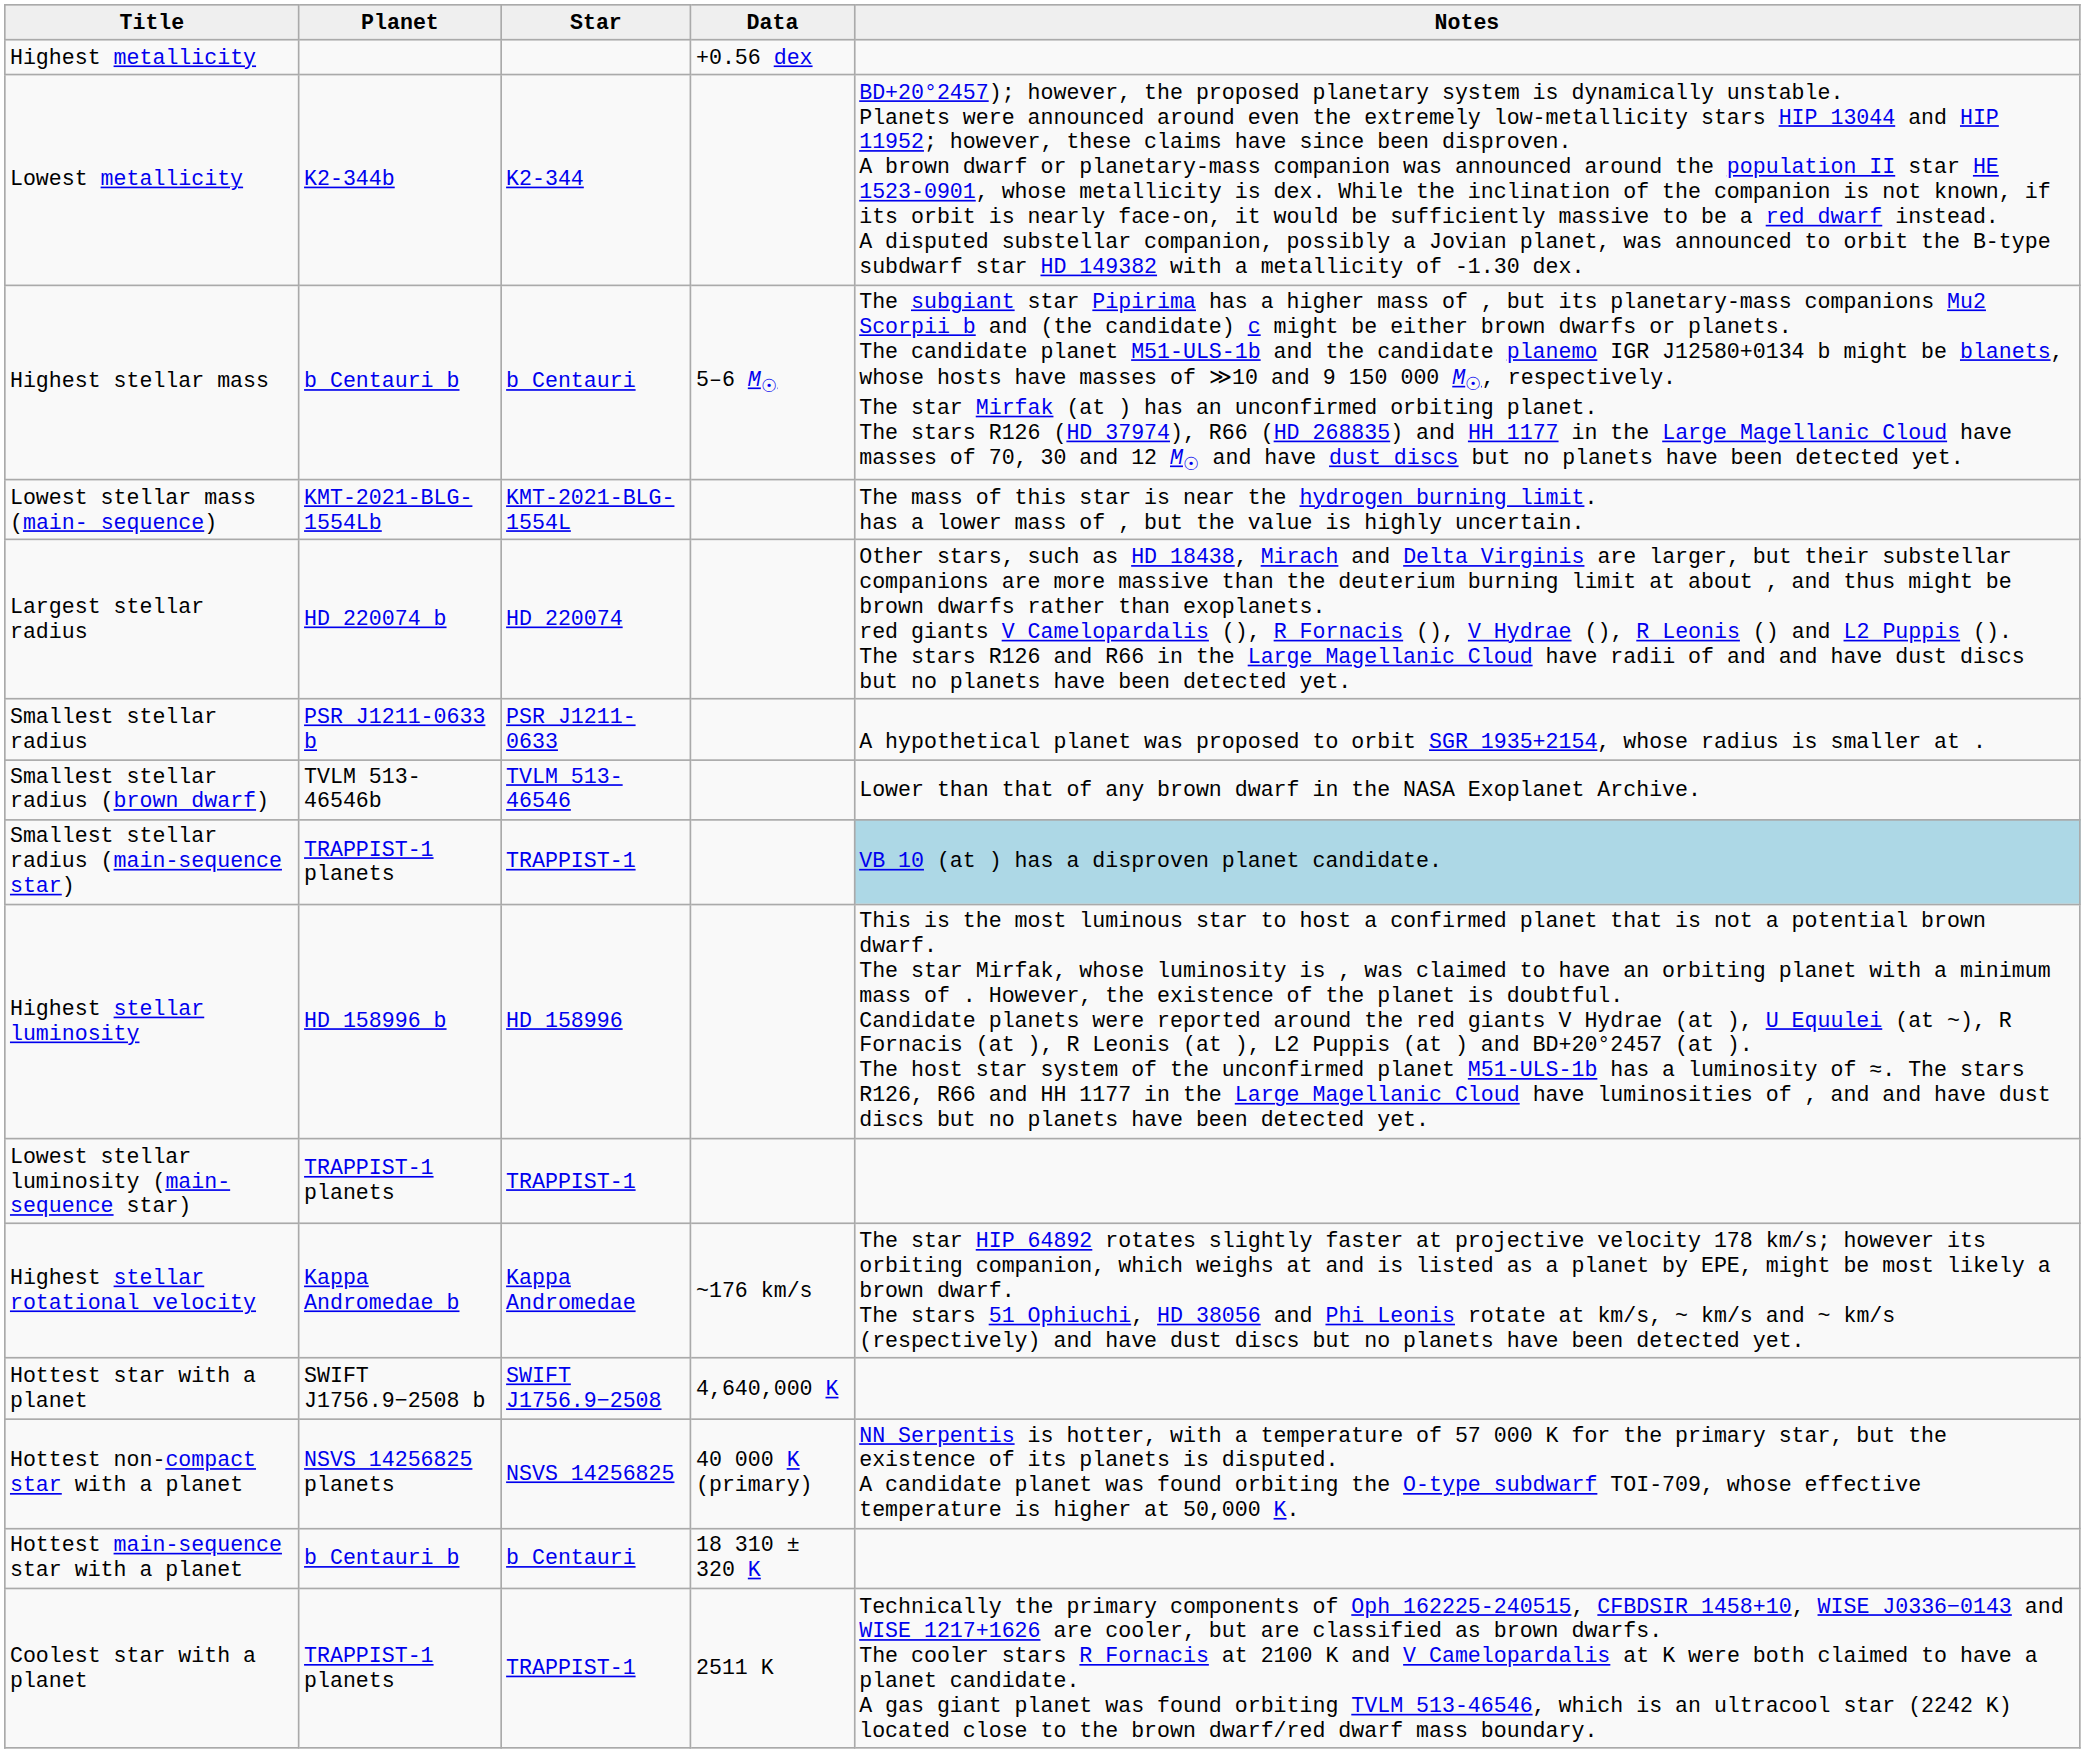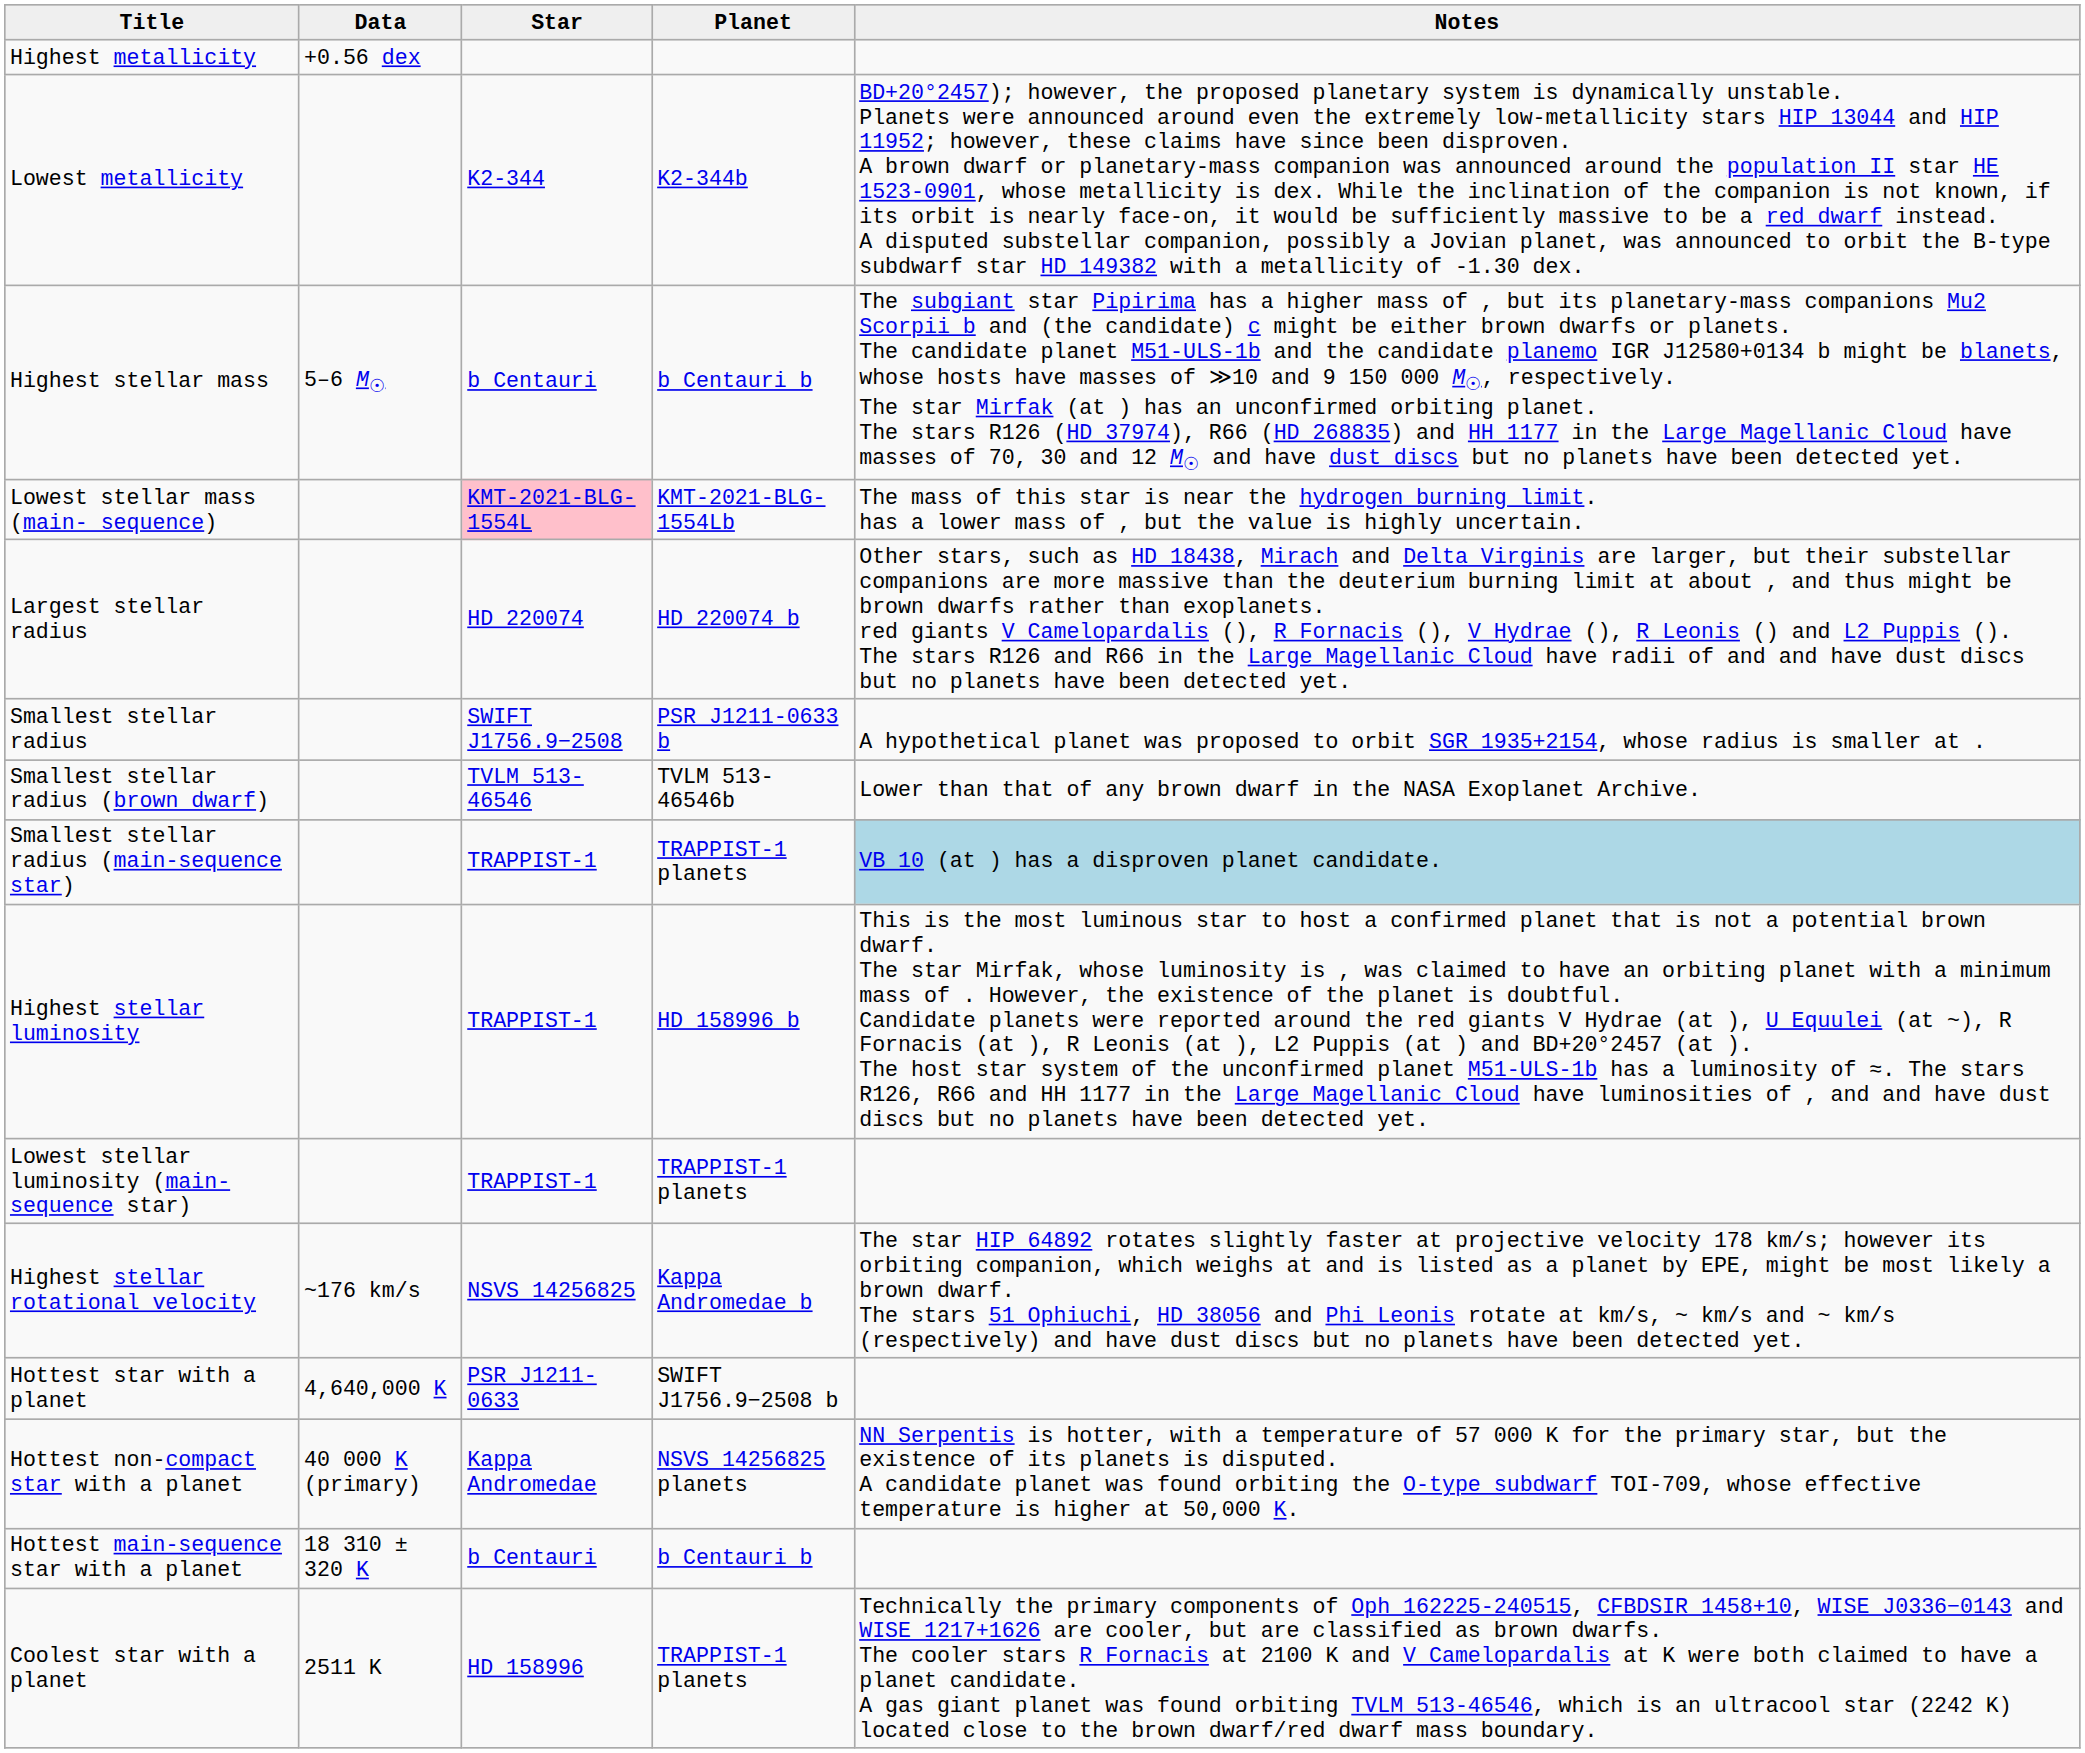columns swapped: (400, 22) <-> (772, 22)
(590, 510) no background -> (551, 510) pink background
(571, 729) PSR J1211-0633 -> (545, 729) SWIFT J1756.9−2508
(564, 1022) HD 158996 -> (532, 1022) TRAPPIST-1
(571, 1291) Kappa Andromedae -> (551, 1291) NSVS 14256825
(584, 1388) SWIFT J1756.9−2508 -> (532, 1388) PSR J1211-0633
(590, 1473) NSVS 14256825 -> (532, 1473) Kappa Andromedae
(571, 1668) TRAPPIST-1 -> (526, 1668) HD 158996
